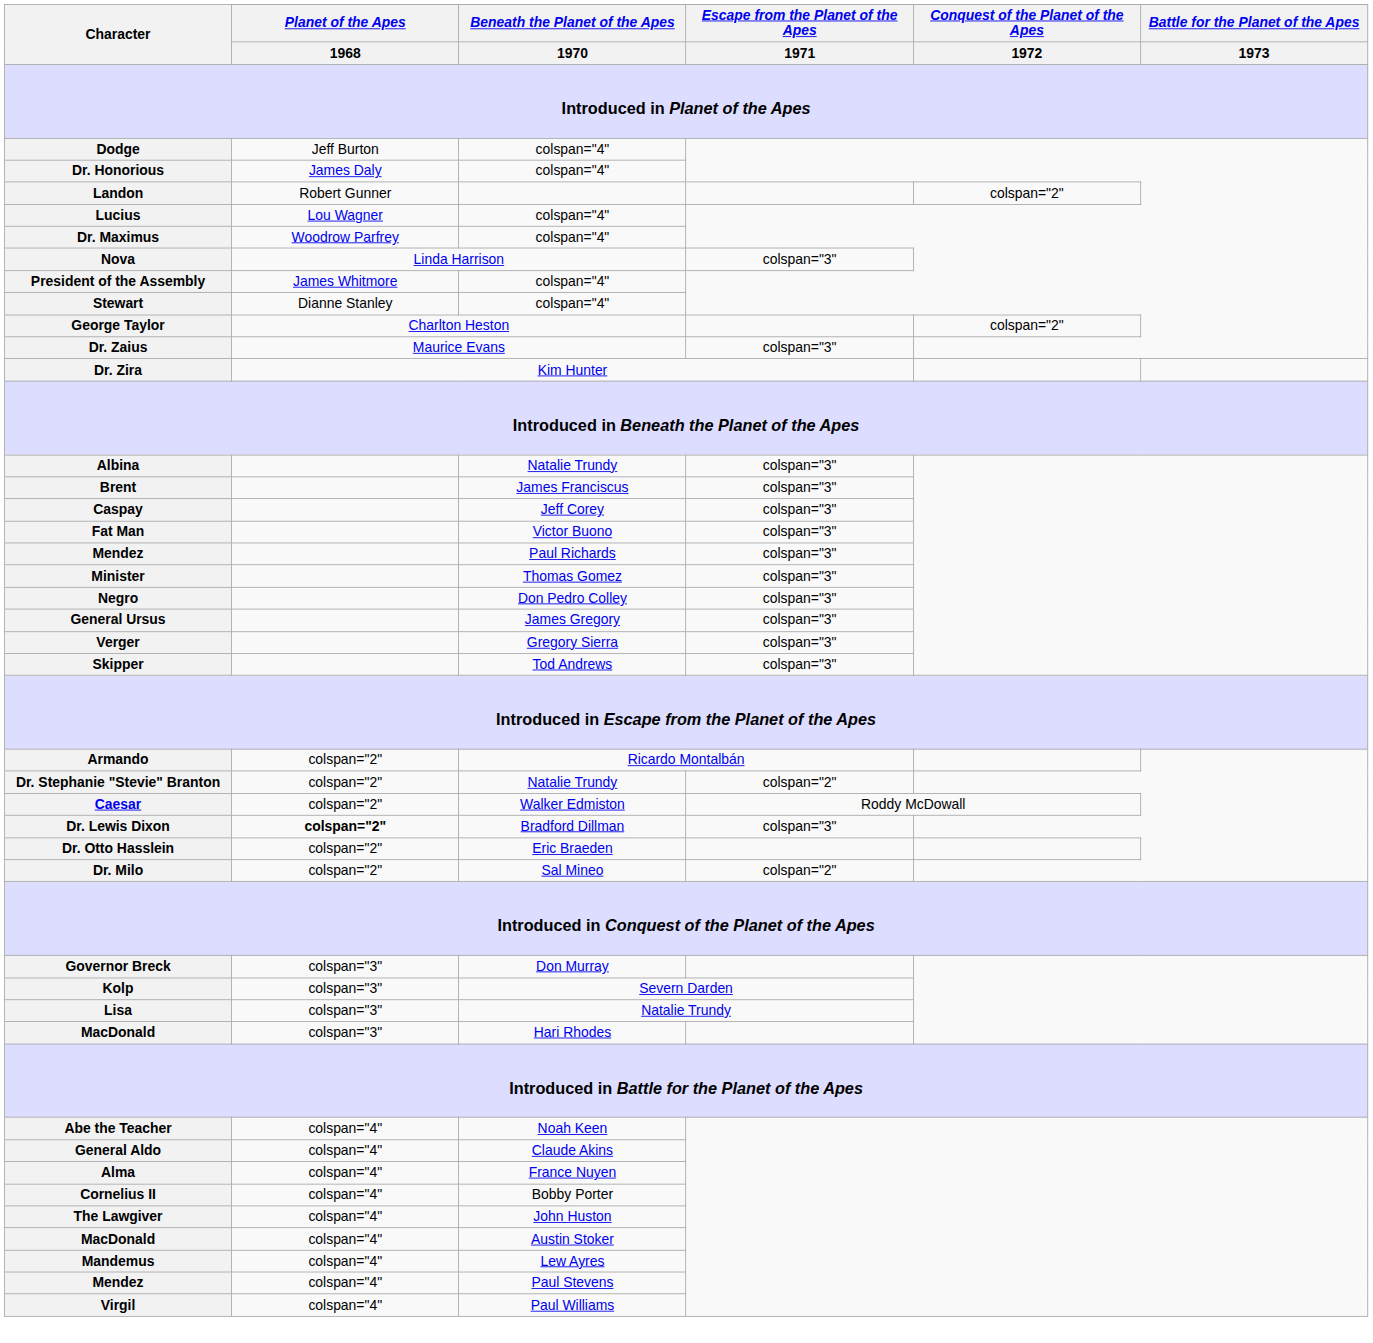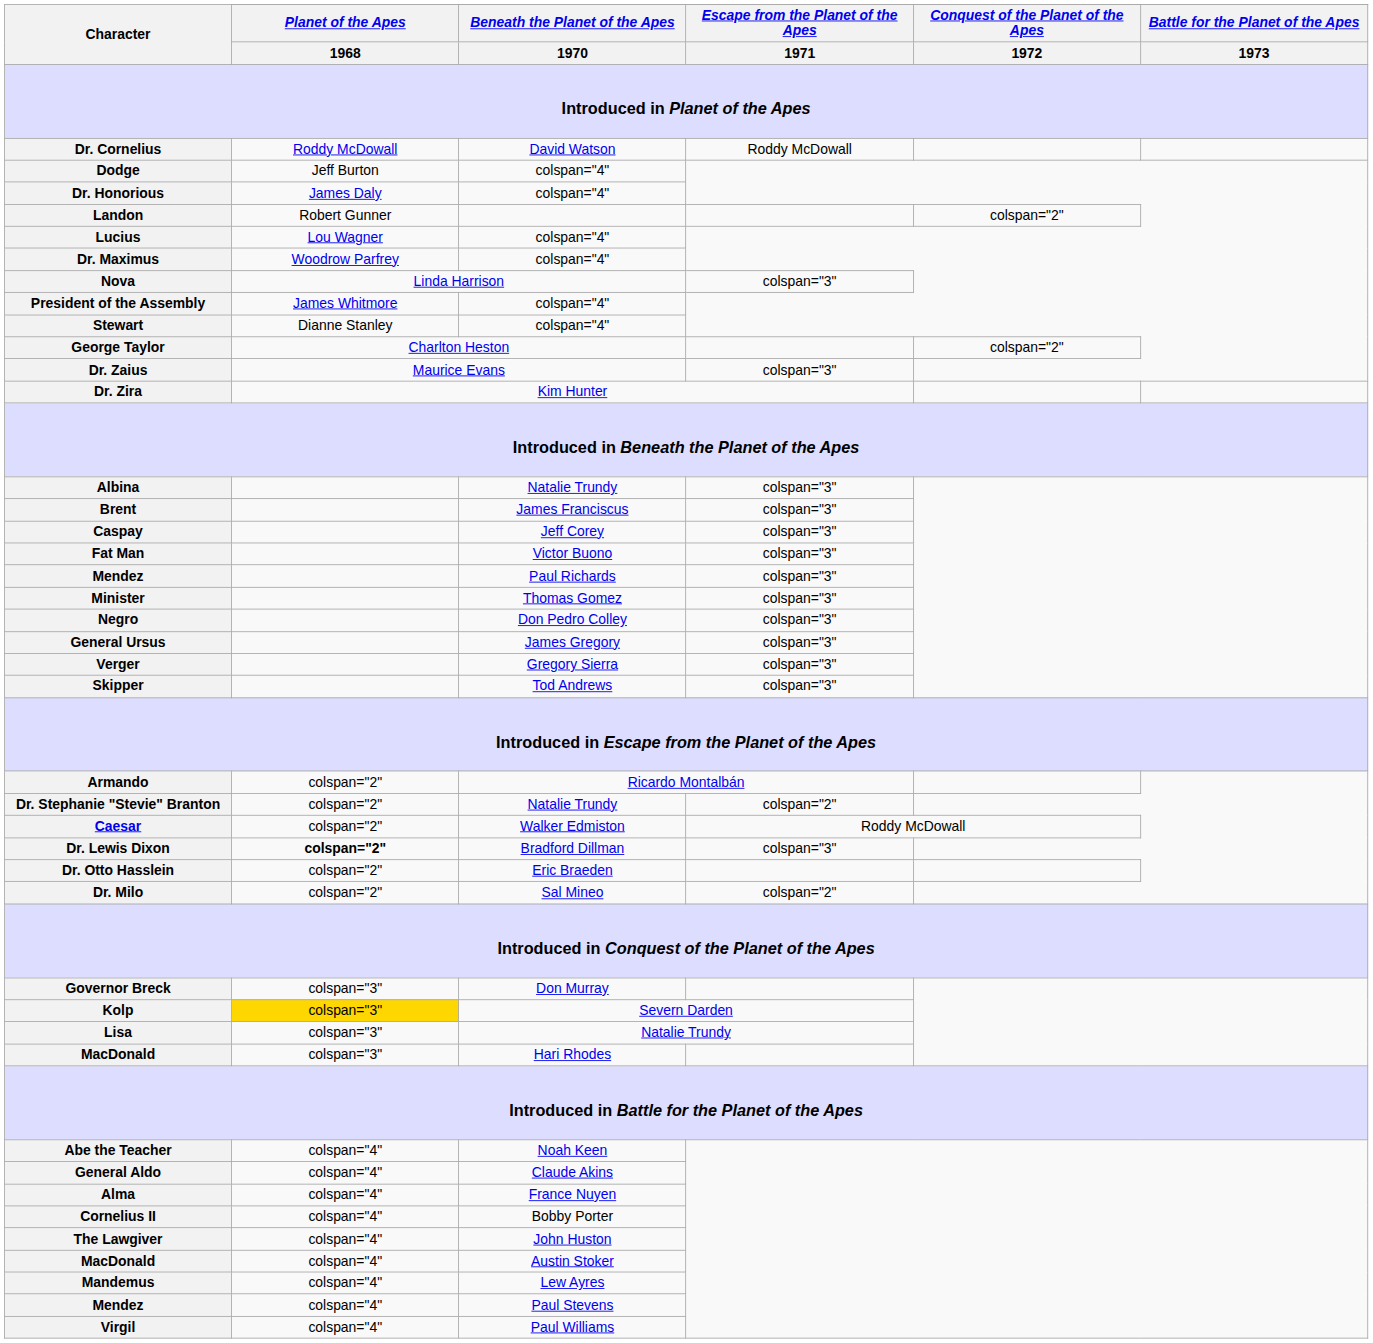+ row: (118, 149)
(345, 988) no background -> (345, 1010) gold background
